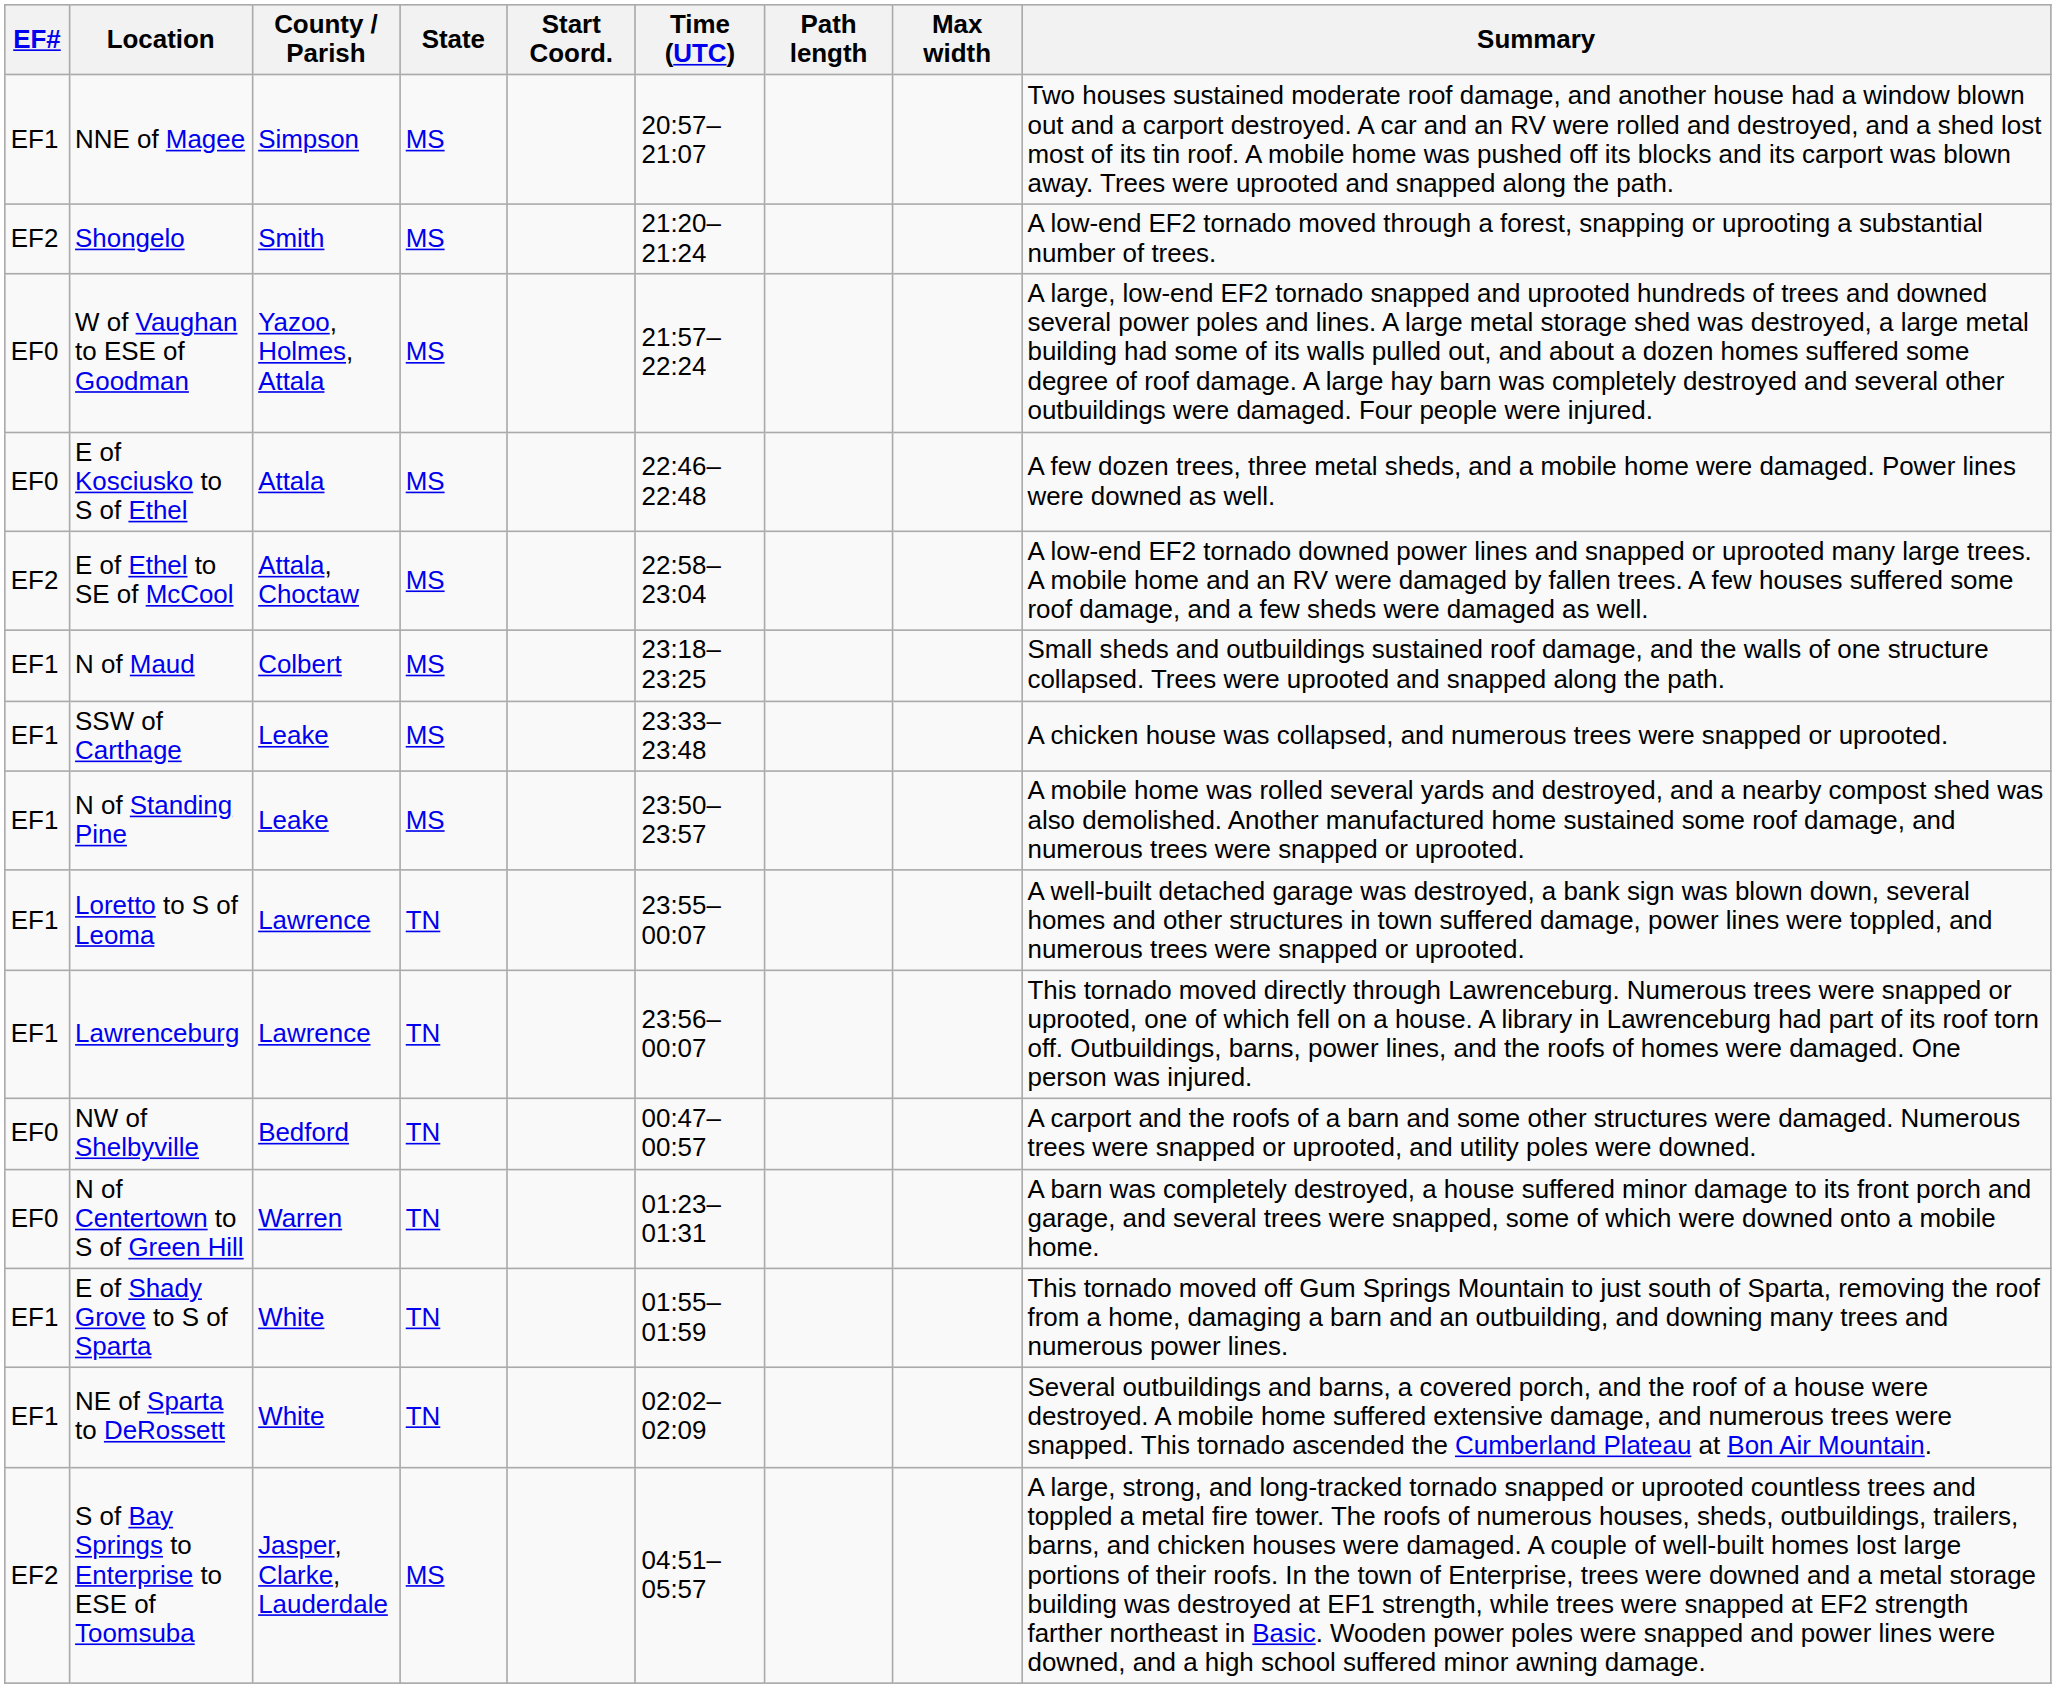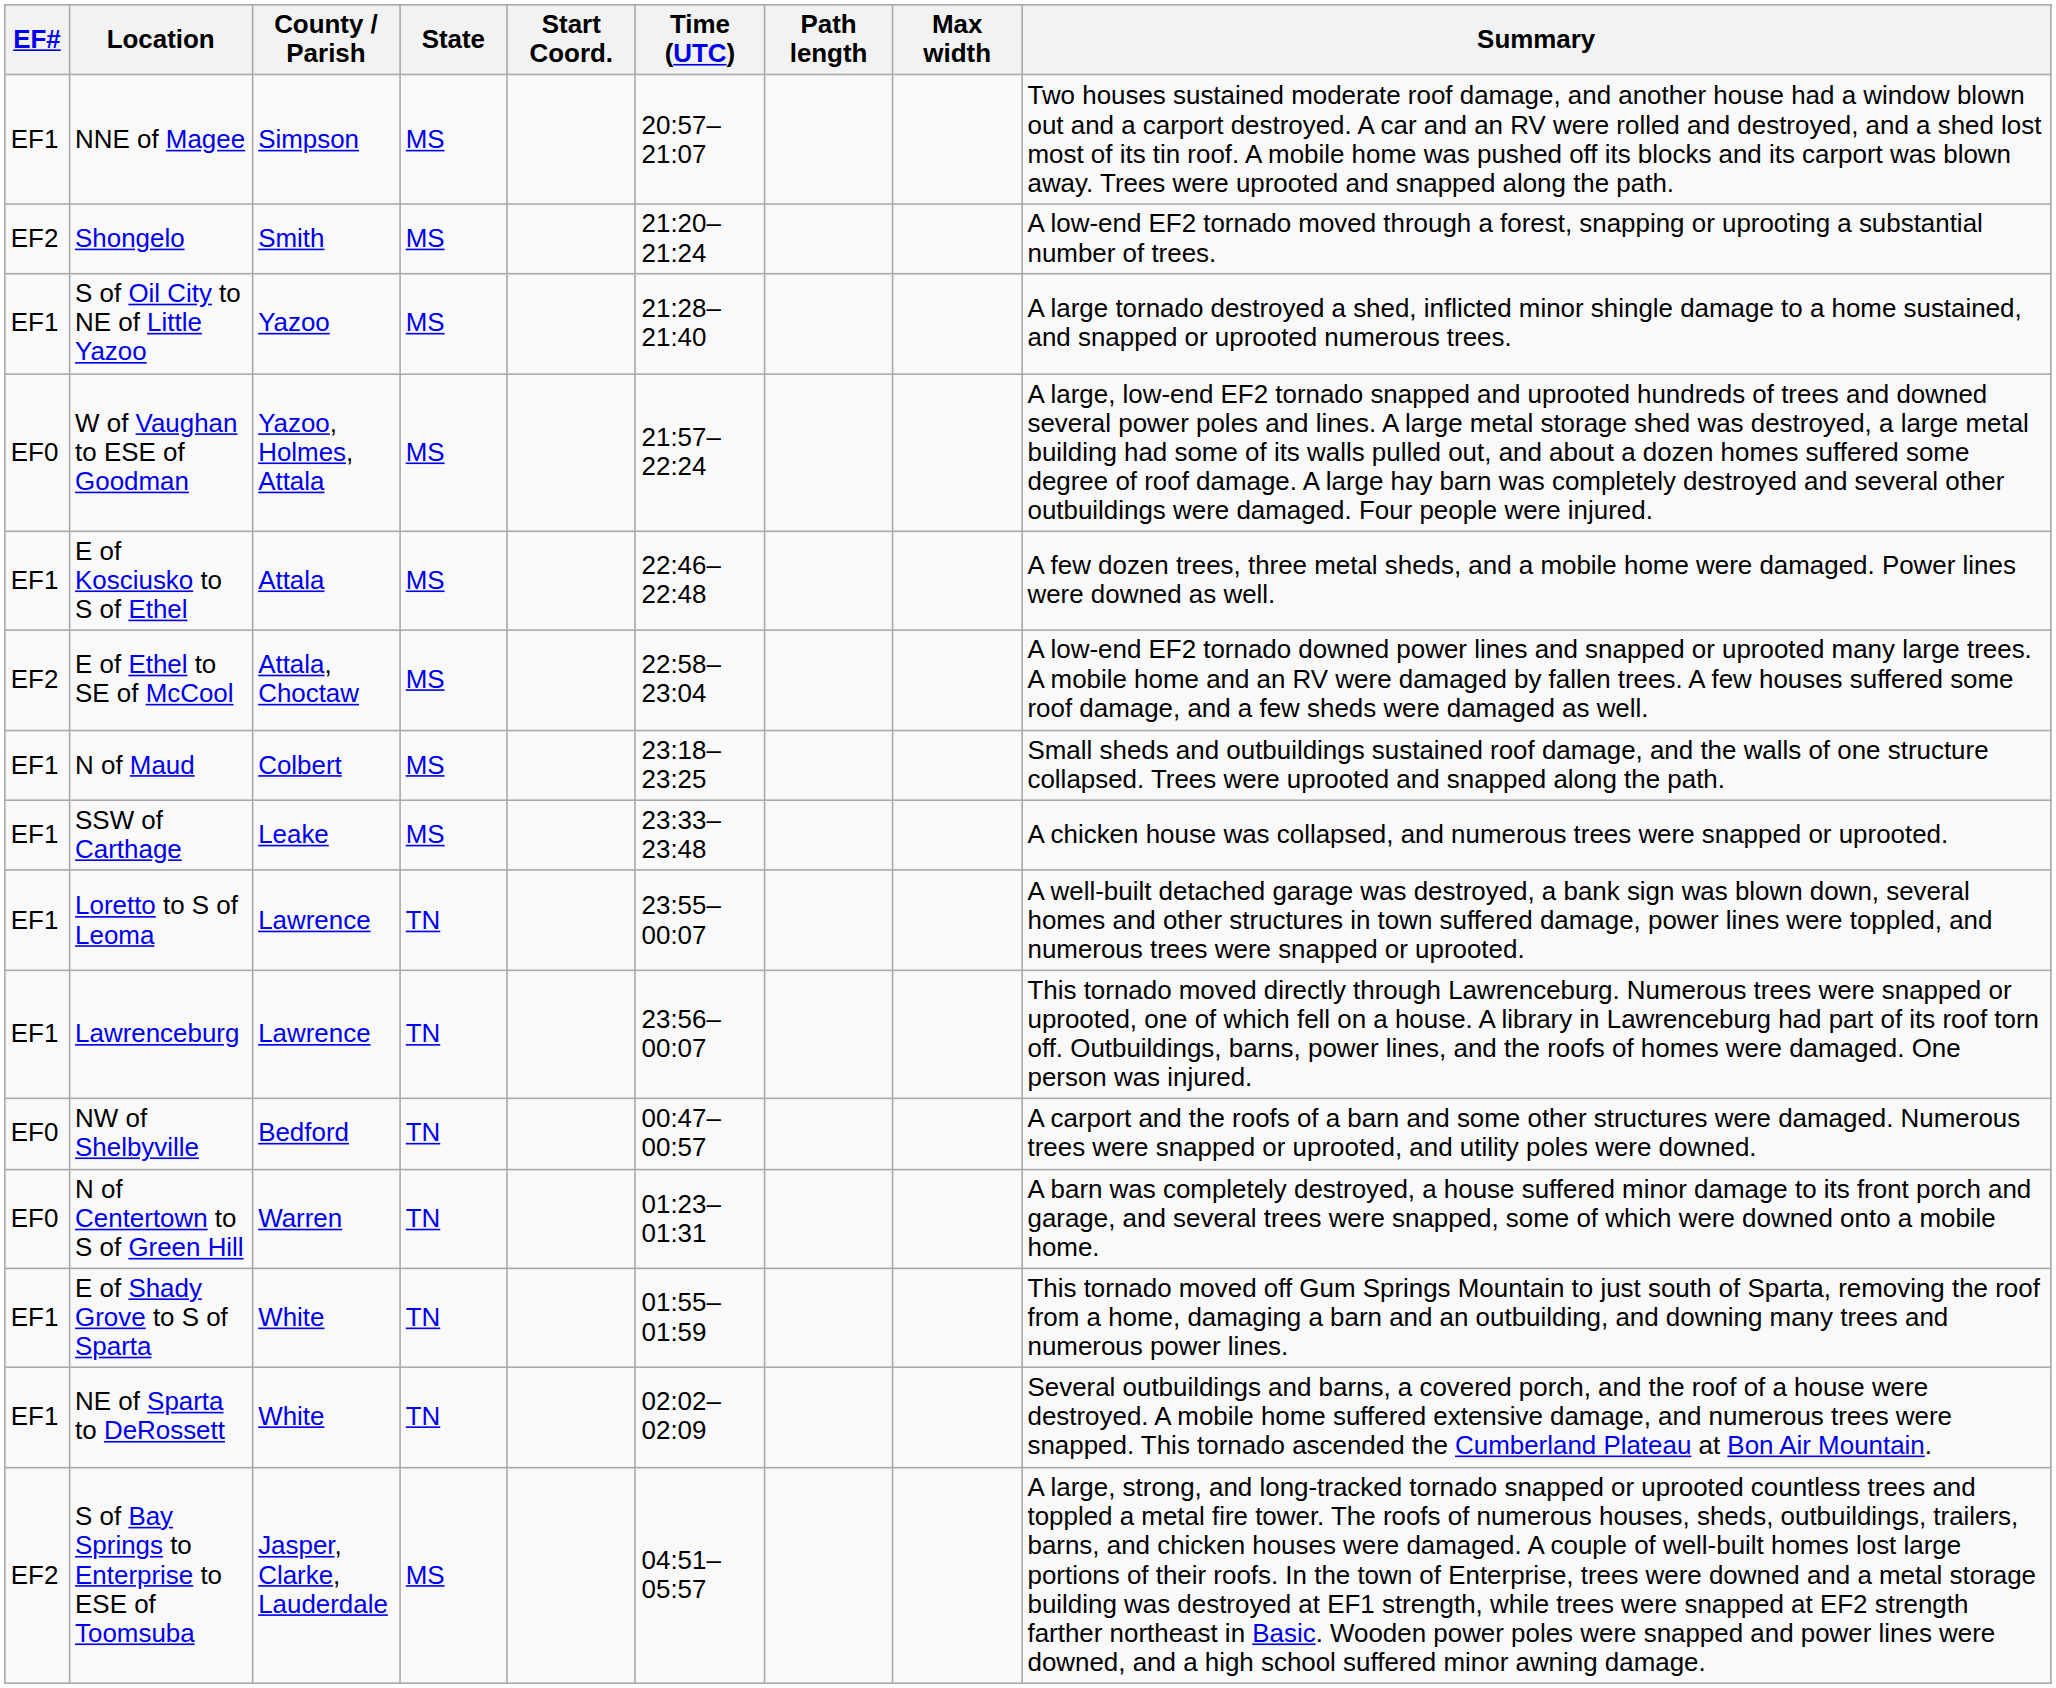+ row: (158, 323)
(35, 481) EF0 -> (35, 580) EF1
- row: (154, 820)
